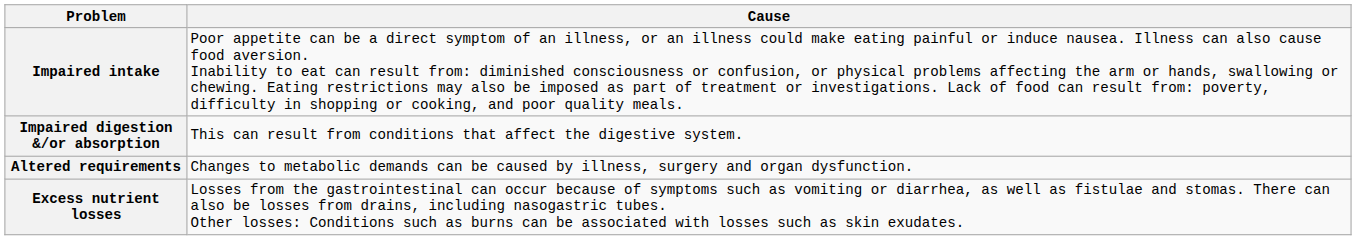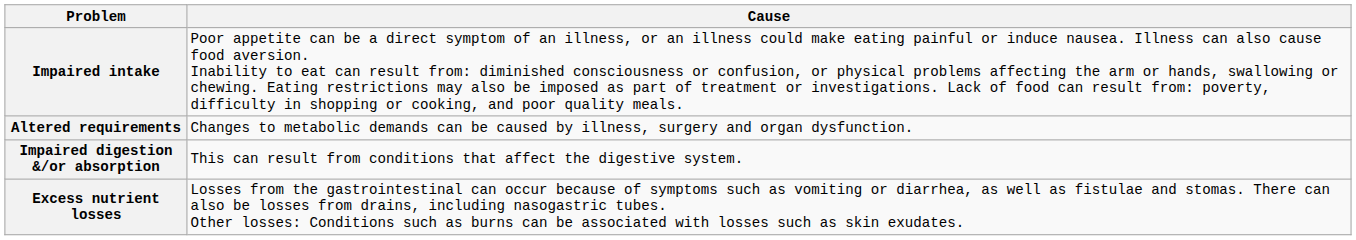rows swapped: (96, 136) <-> (96, 167)
